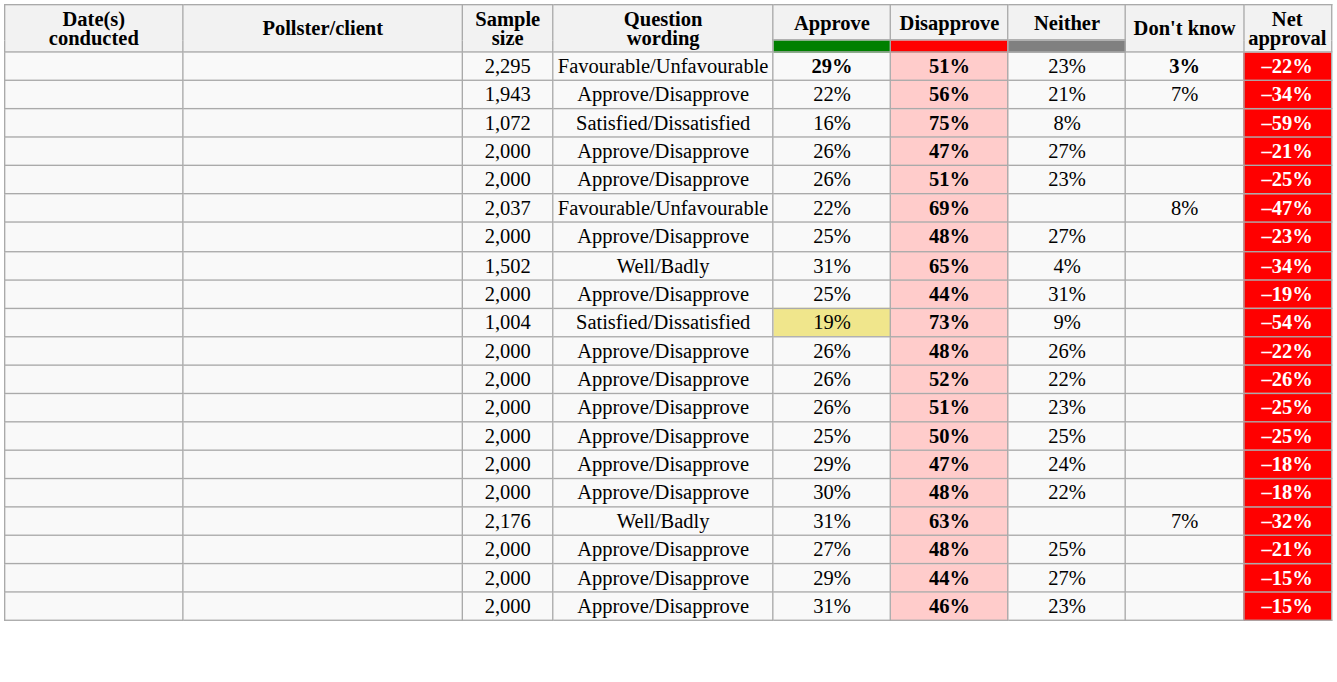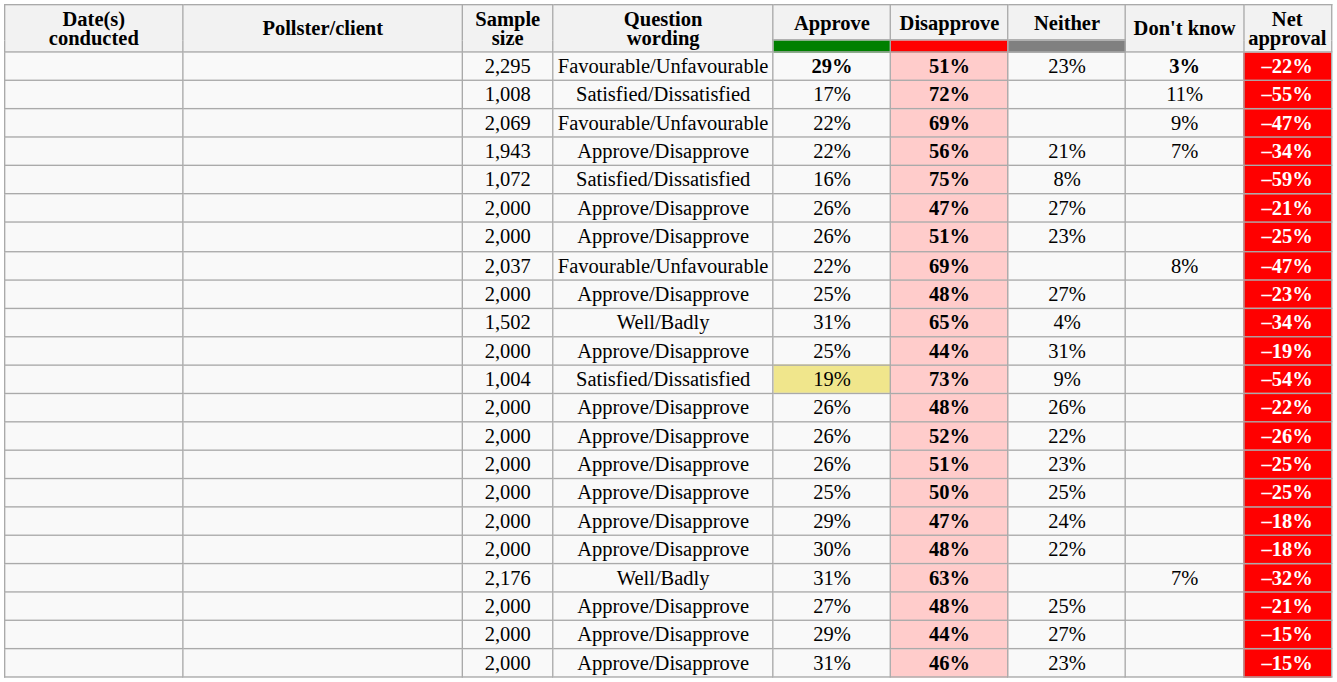+ row: (508, 94)
+ row: (508, 123)
